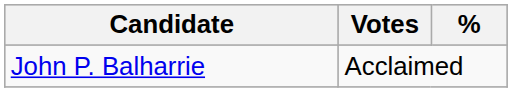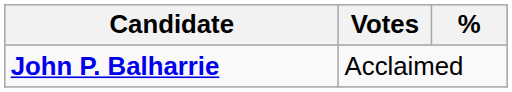(108, 65) normal -> (115, 65) bold
